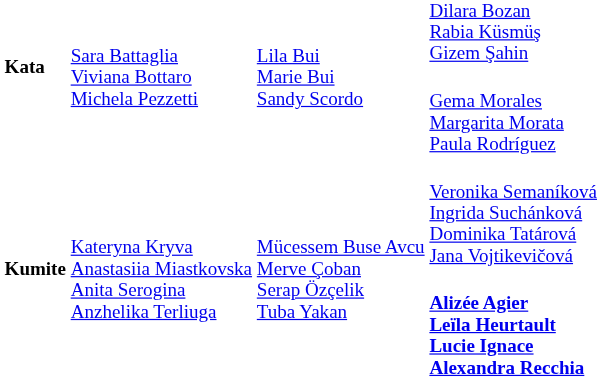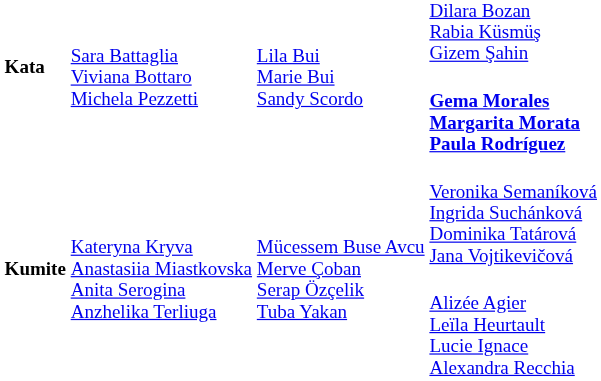(497, 122) normal -> (505, 122) bold
(507, 335) bold -> (502, 335) normal
